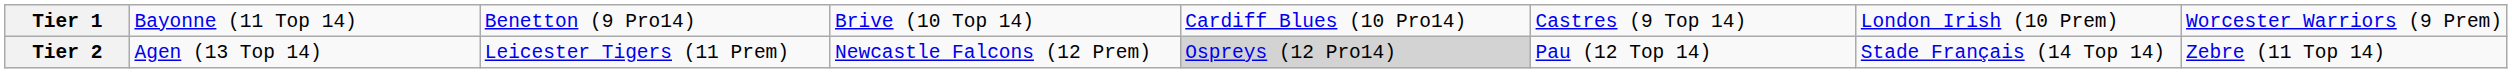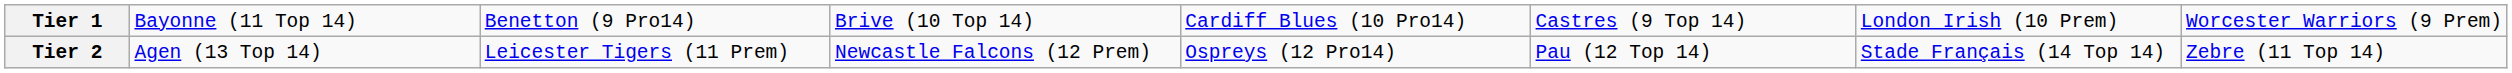(1291, 52) lightgrey background -> (1291, 52) no background
